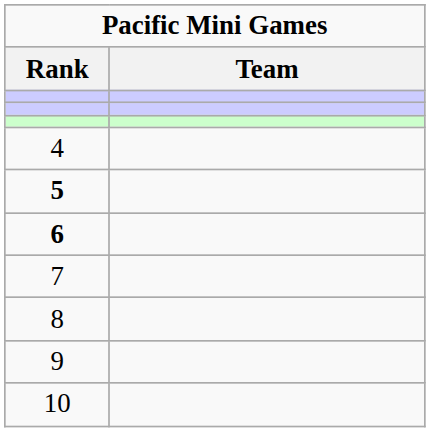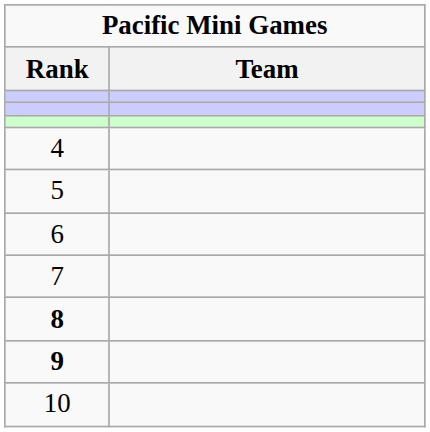(57, 190) bold -> (57, 190) normal
(57, 233) bold -> (57, 233) normal
(57, 318) normal -> (57, 318) bold
(57, 361) normal -> (57, 361) bold
